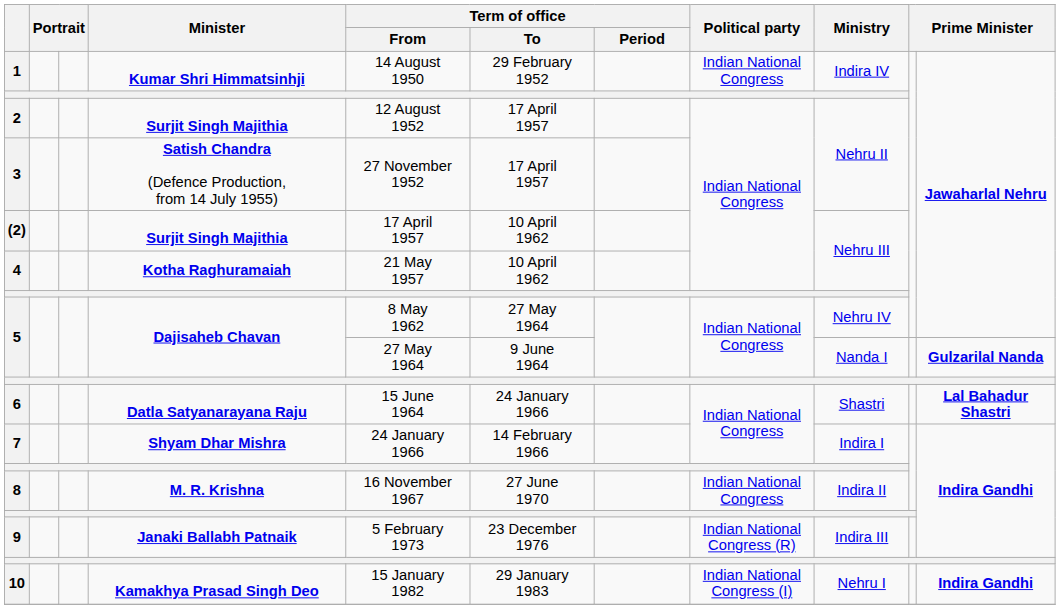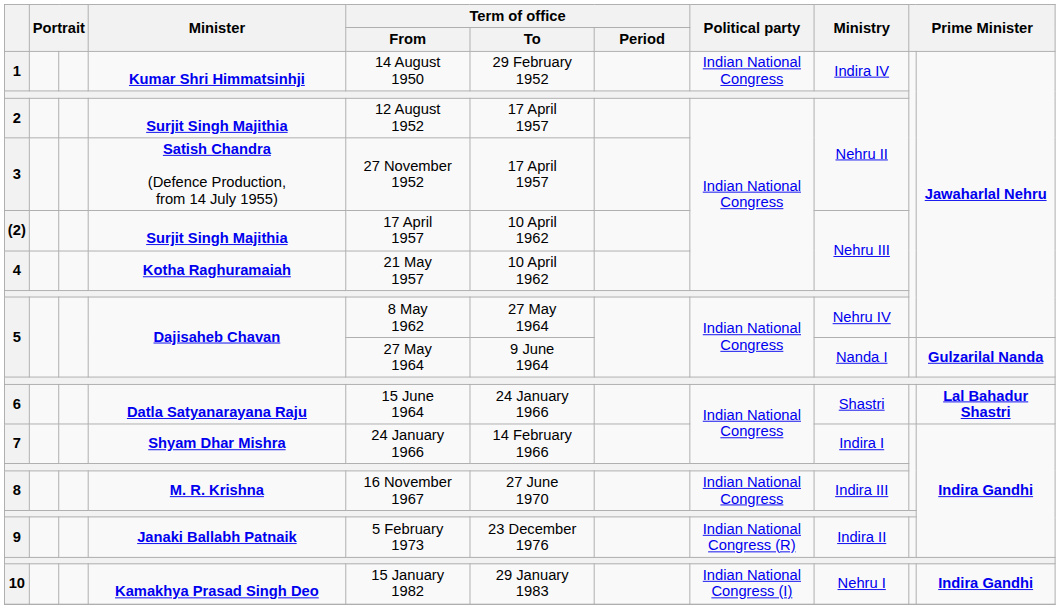(862, 490) Indira II -> (862, 490) Indira III
(862, 537) Indira III -> (862, 537) Indira II
